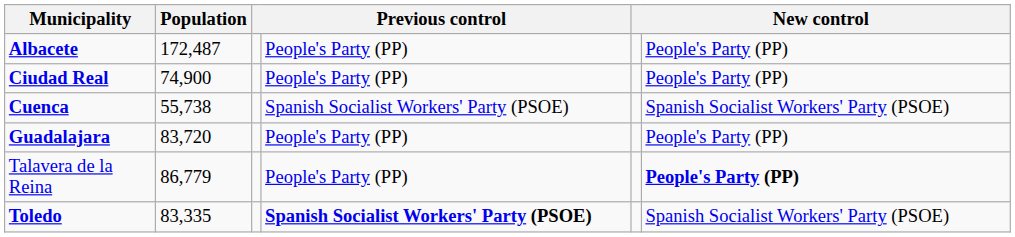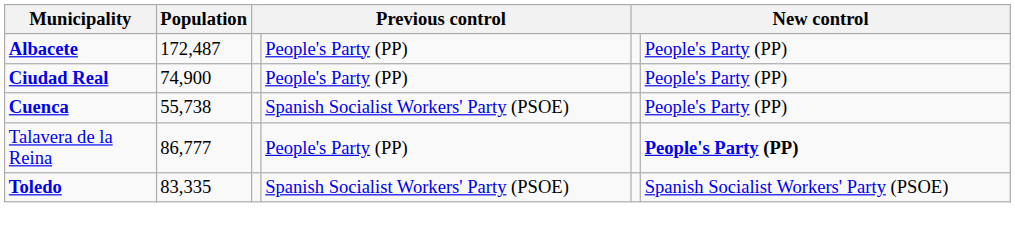(797, 107) Spanish Socialist Workers' Party (PSOE) -> (716, 107) People's Party (PP)
- row: (59, 136)
(186, 176) 86,779 -> (186, 147) 86,777
(428, 216) bold -> (417, 187) normal
